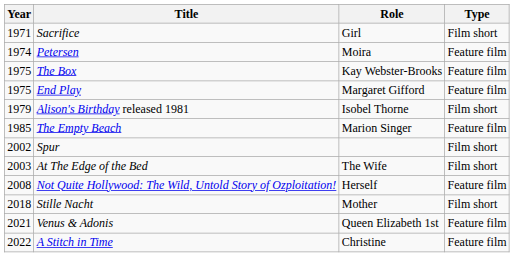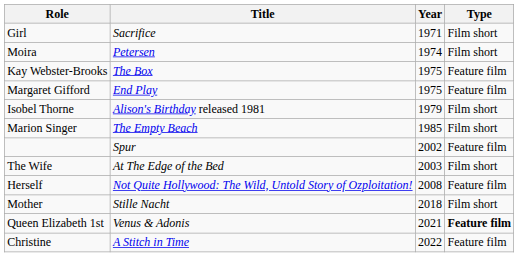columns swapped: (19, 14) <-> (392, 14)
(477, 52) Feature film -> (472, 52) Film short
(477, 128) Feature film -> (472, 128) Film short
(472, 147) Film short -> (477, 147) Feature film
(477, 223) normal -> (479, 223) bold
